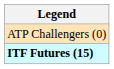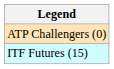(50, 53) bold -> (48, 53) normal
